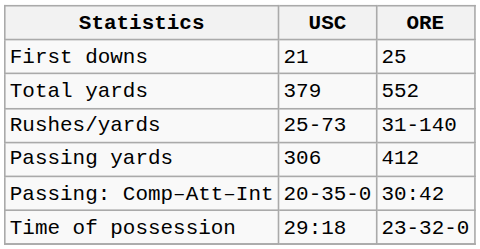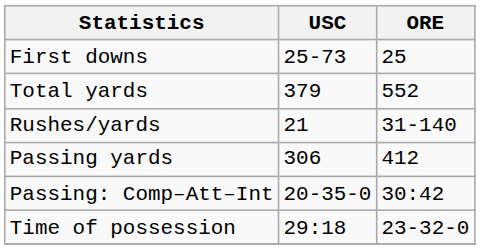(296, 57) 21 -> (315, 57) 25-73
(315, 125) 25-73 -> (296, 125) 21
